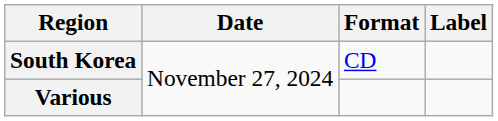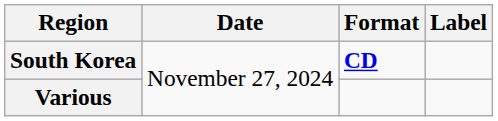(360, 60) normal -> (361, 60) bold
